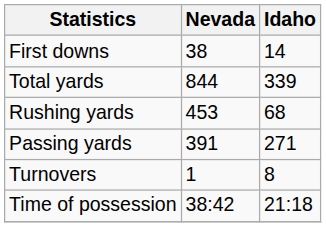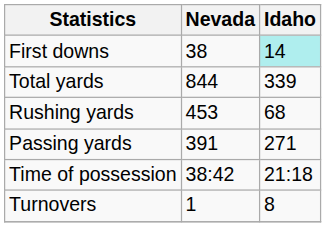(275, 50) no background -> (275, 50) paleturquoise background
rows swapped: (53, 174) <-> (93, 205)
